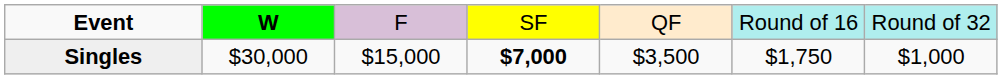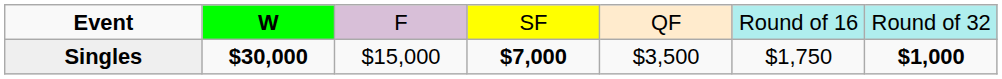(268, 57) normal -> (268, 57) bold
(931, 57) normal -> (931, 57) bold
